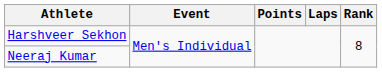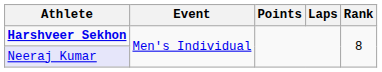(67, 35) normal -> (67, 35) bold
(52, 56) no background -> (52, 56) lavender background
